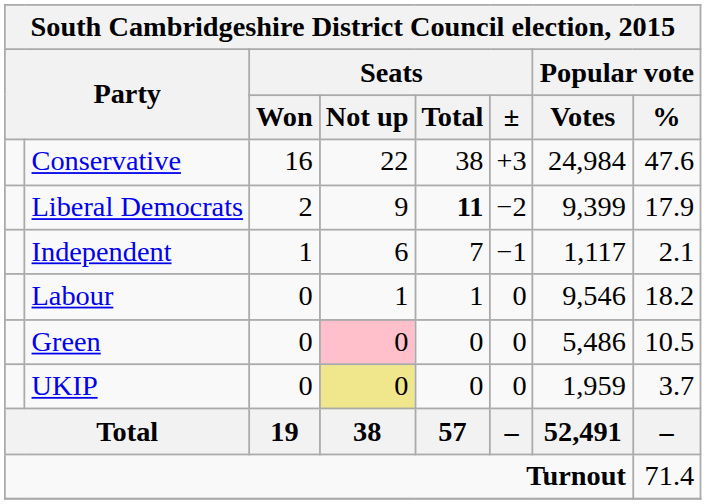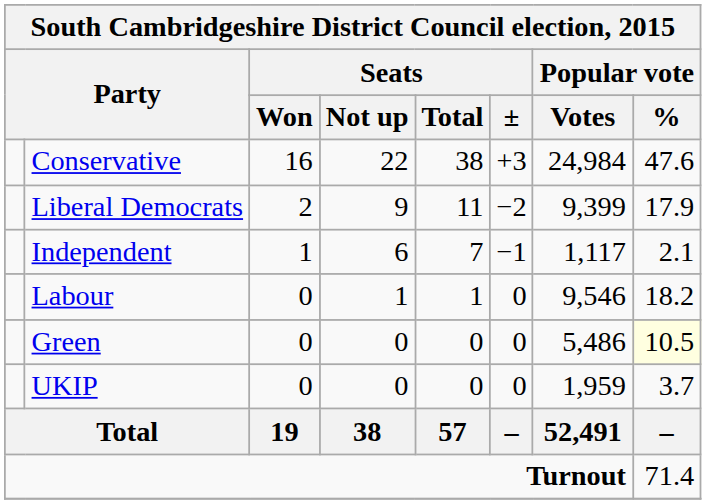(470, 206) bold -> (470, 206) normal
(401, 341) pink background -> (401, 341) no background
(669, 341) no background -> (669, 341) lightyellow background
(401, 386) khaki background -> (401, 386) no background
